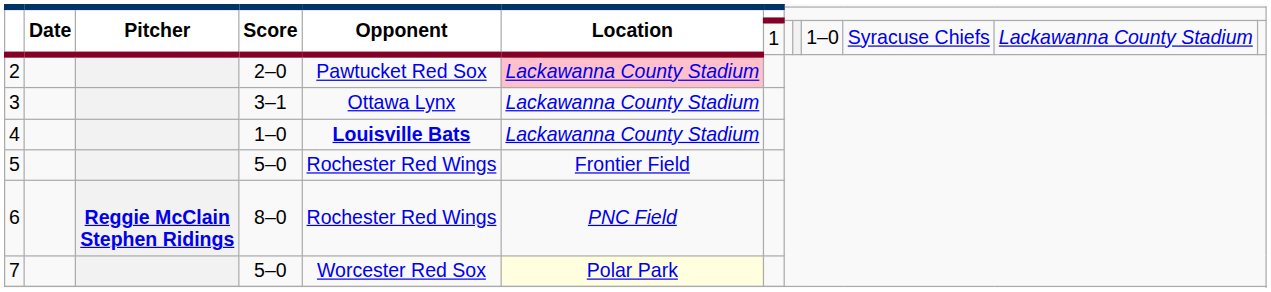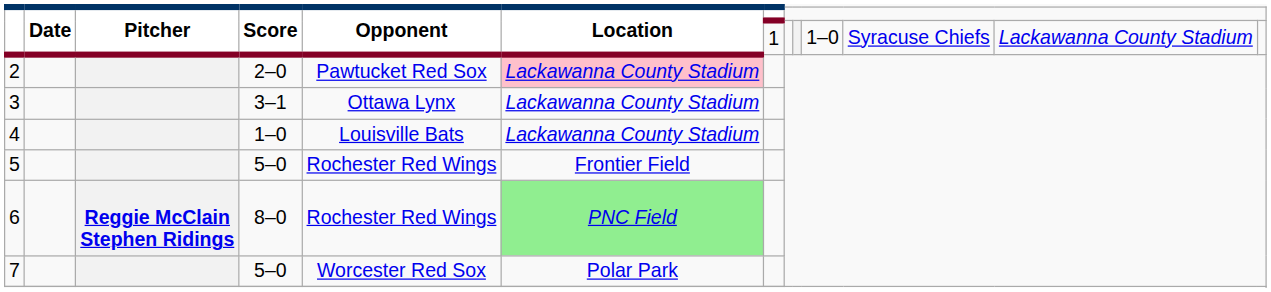(401, 134) bold -> (401, 134) normal
(632, 217) no background -> (632, 217) lightgreen background
(632, 270) lightyellow background -> (632, 270) no background
